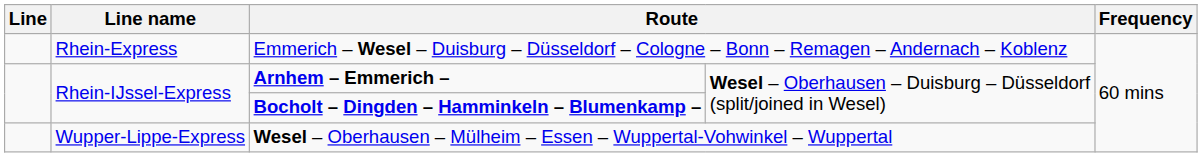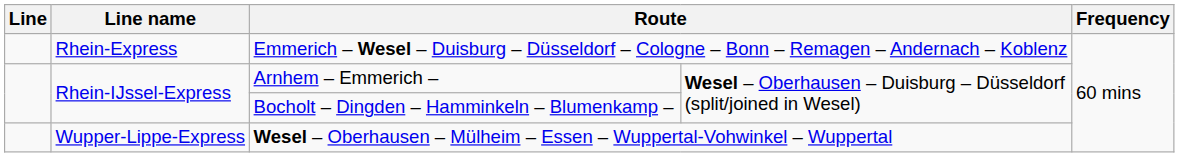(352, 78) bold -> (346, 78) normal
(477, 107) bold -> (464, 107) normal
